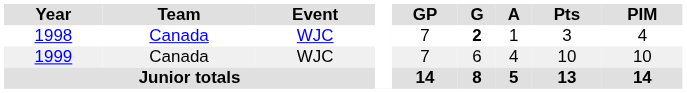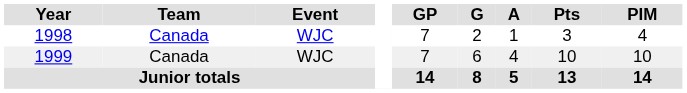(477, 35) bold -> (477, 35) normal
